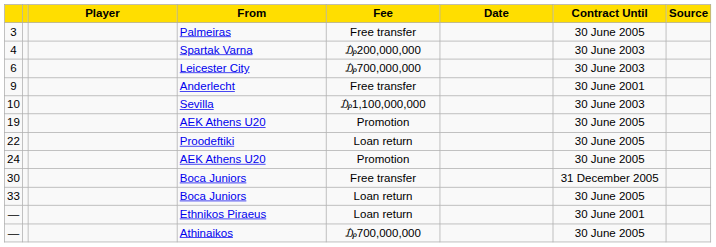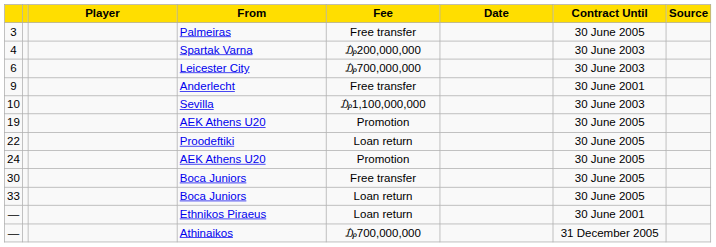(610, 178) 31 December 2005 -> (610, 178) 30 June 2005
(610, 232) 30 June 2005 -> (610, 232) 31 December 2005
